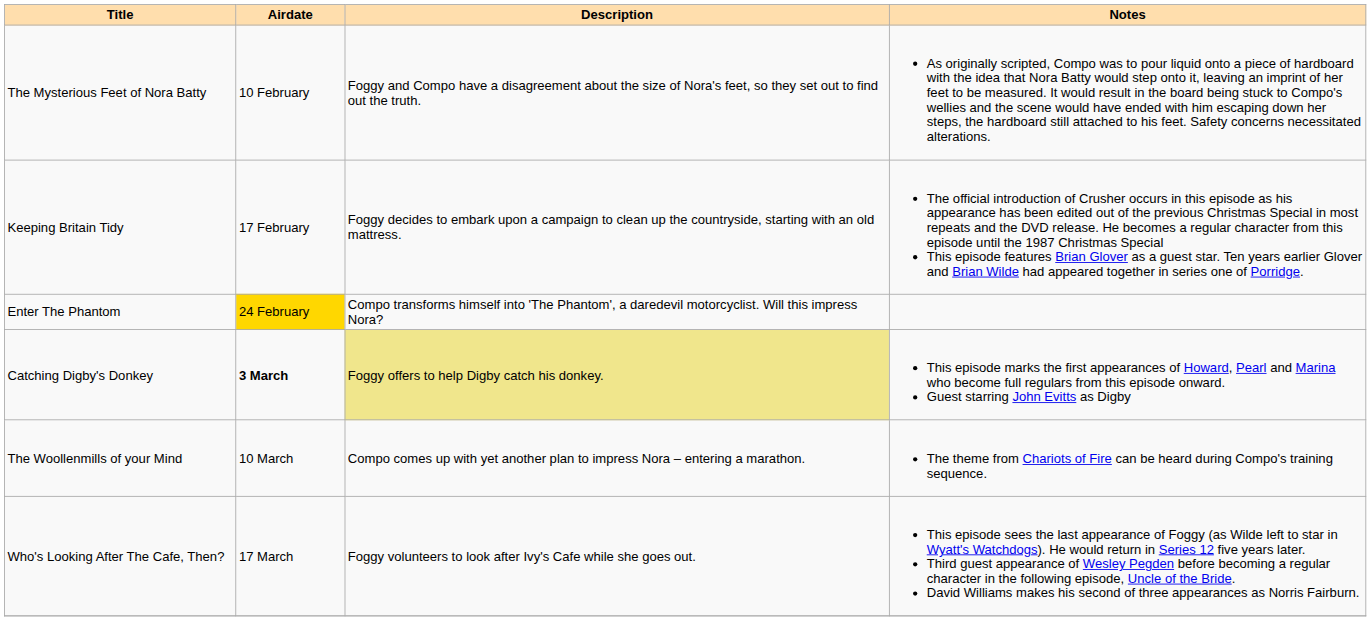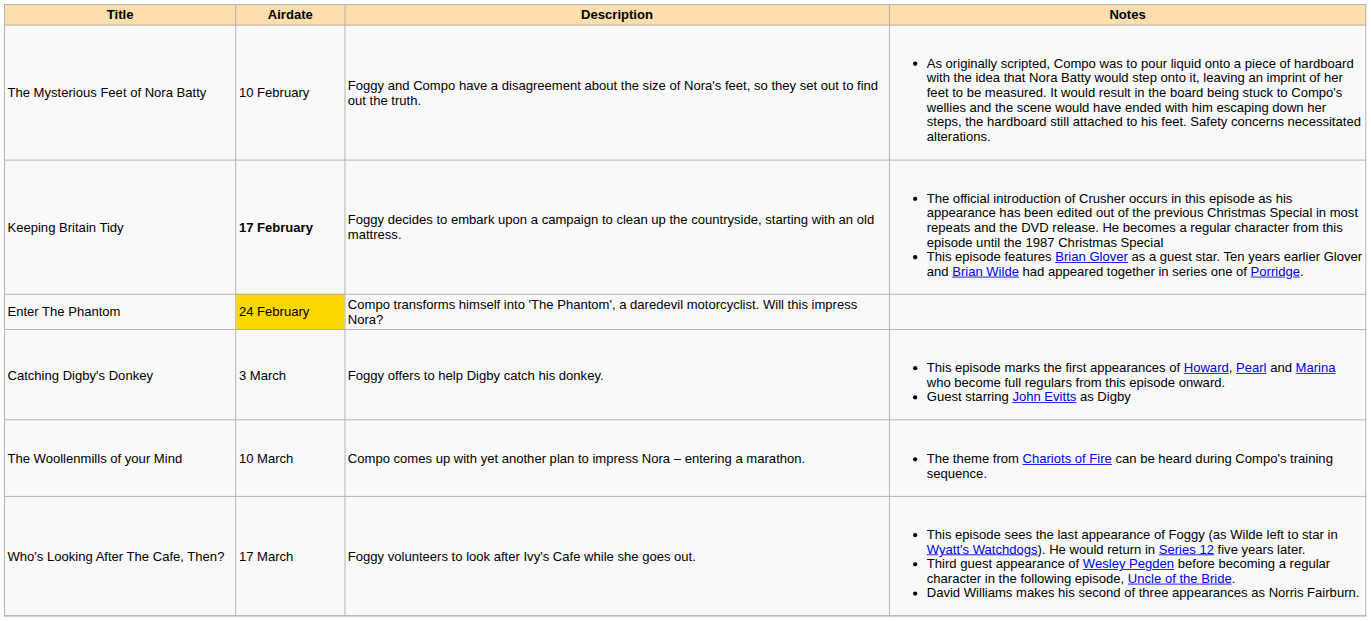(274, 227) normal -> (276, 227) bold
(264, 375) bold -> (262, 375) normal
(476, 375) khaki background -> (476, 375) no background
